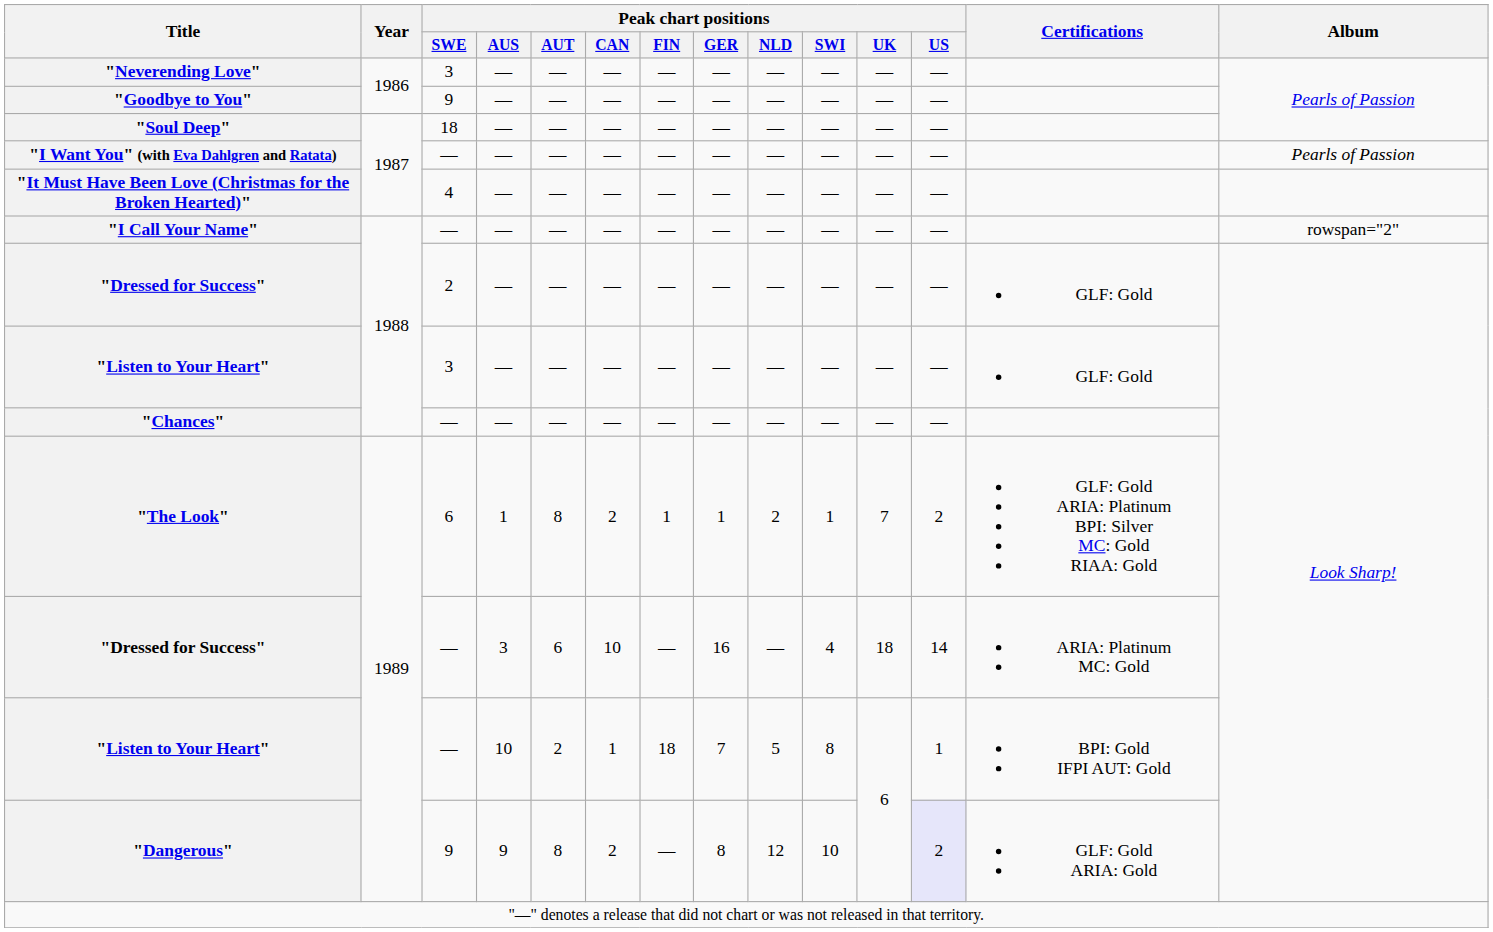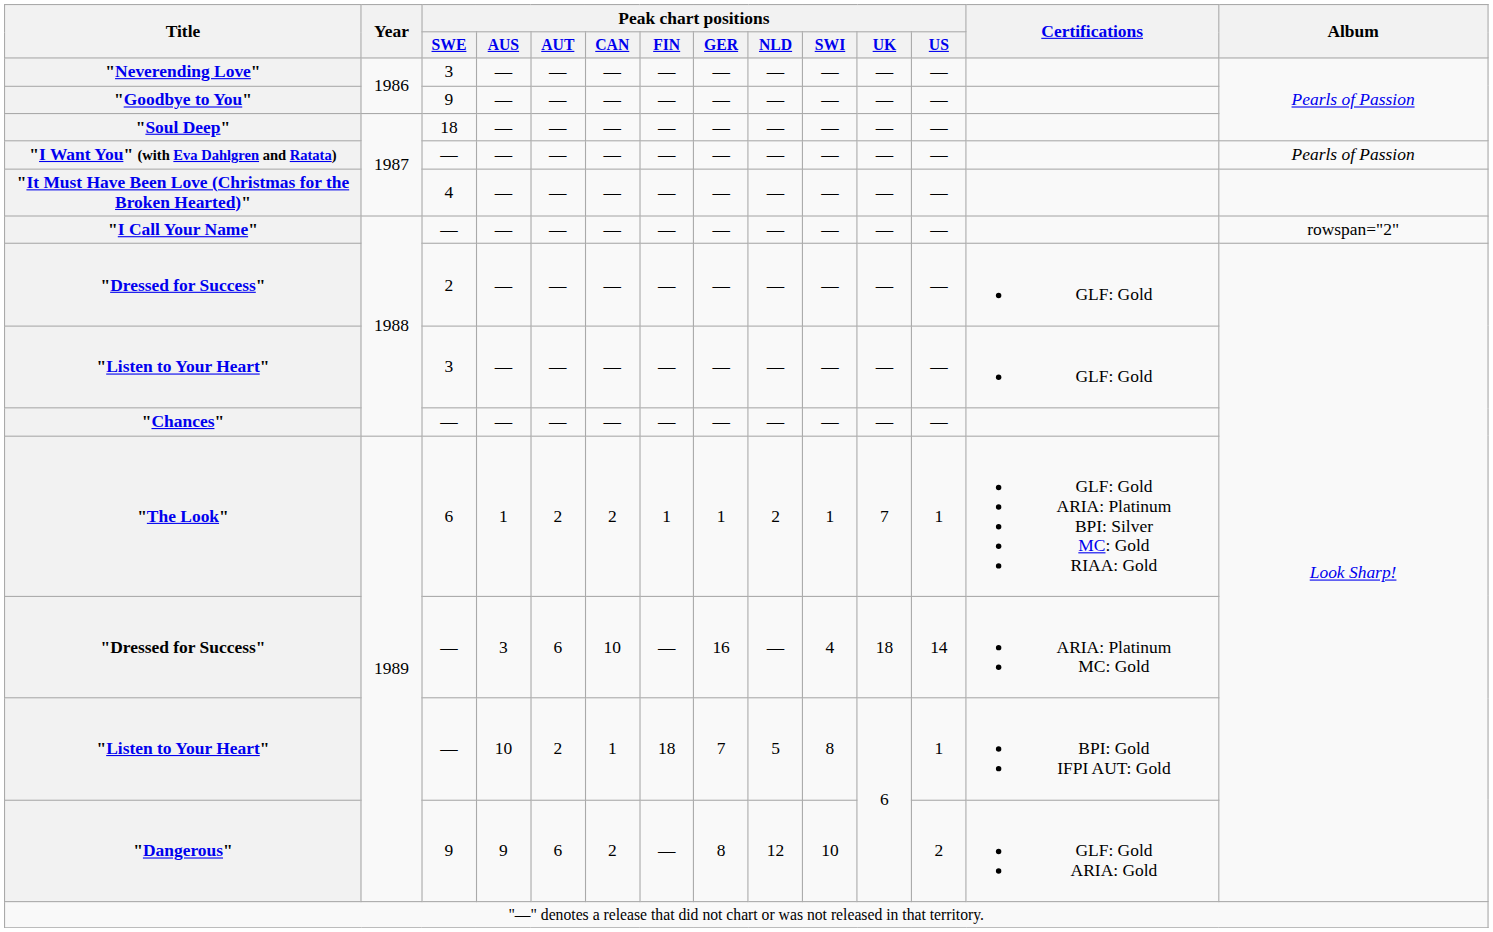(558, 515) 8 -> (558, 515) 2
(939, 515) 2 -> (939, 515) 1
(558, 850) 8 -> (558, 850) 6
(939, 850) lavender background -> (939, 850) no background
